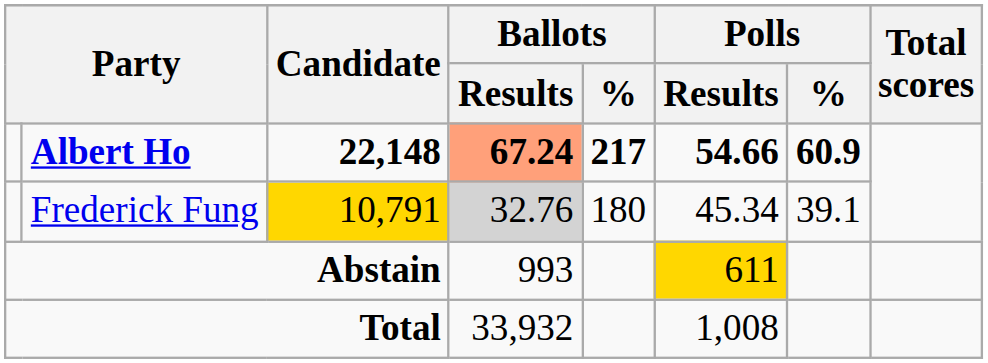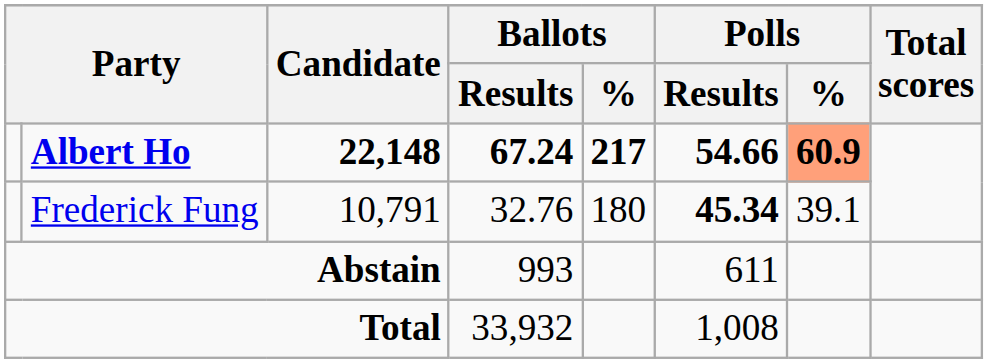(532, 151) lightsalmon background -> (532, 151) no background
(828, 151) no background -> (828, 151) lightsalmon background
(390, 210) gold background -> (390, 210) no background
(532, 210) lightgrey background -> (532, 210) no background
(737, 210) normal -> (737, 210) bold
(752, 269) gold background -> (752, 269) no background
